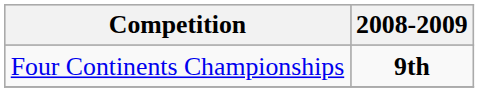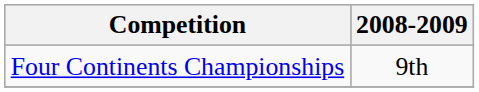(412, 65) bold -> (412, 65) normal
